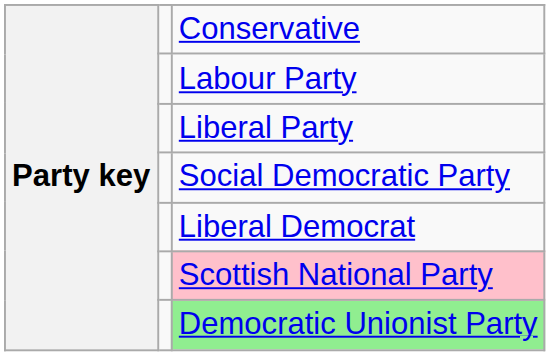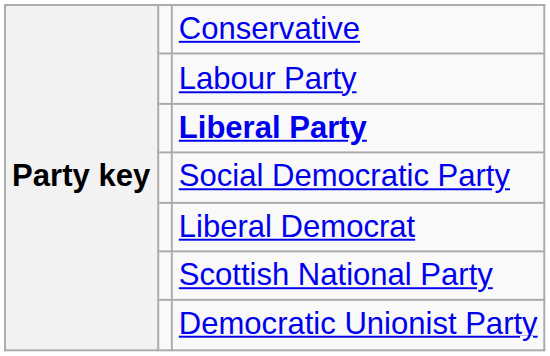(266, 127) normal -> (273, 127) bold
(336, 275) pink background -> (336, 275) no background
(358, 324) lightgreen background -> (358, 324) no background
